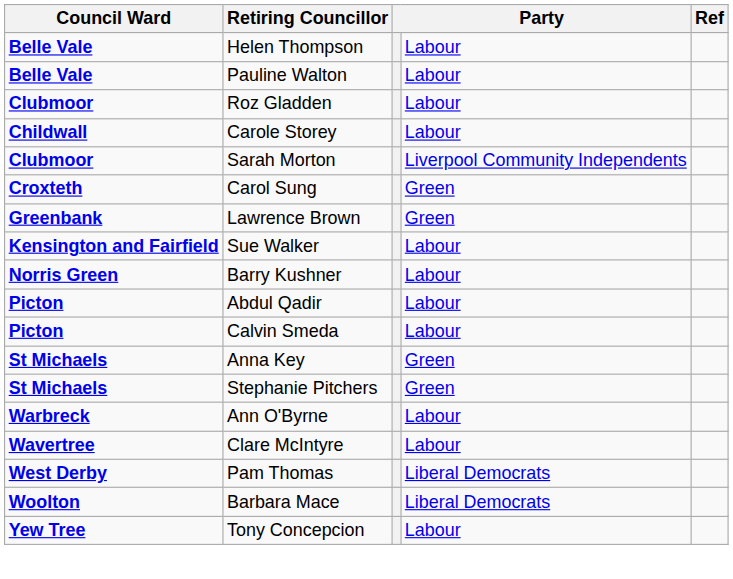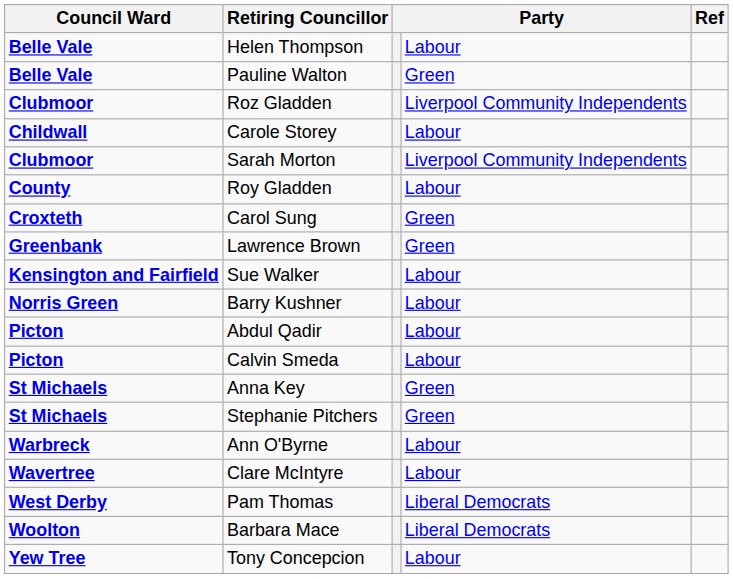(433, 75) Labour -> (430, 75) Green
(433, 103) Labour -> (546, 103) Liverpool Community Independents
+ row: (279, 189)
